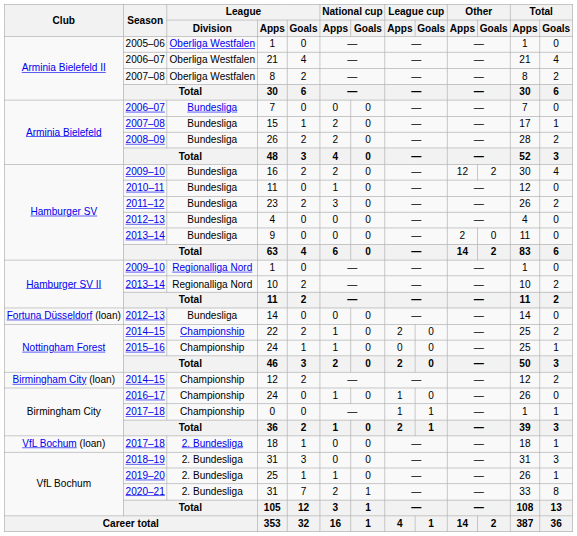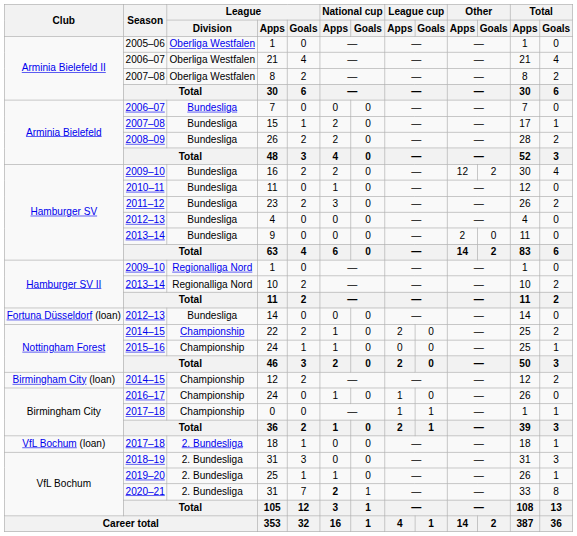(335, 492) normal -> (335, 492) bold
